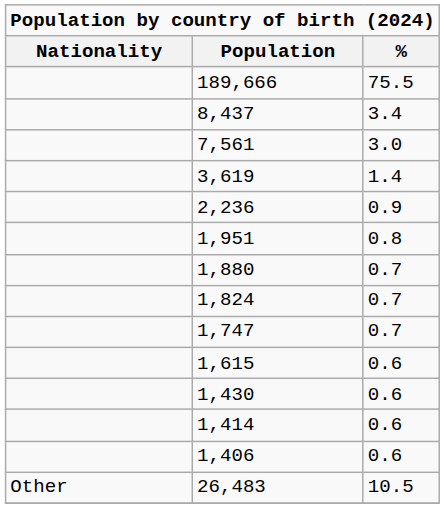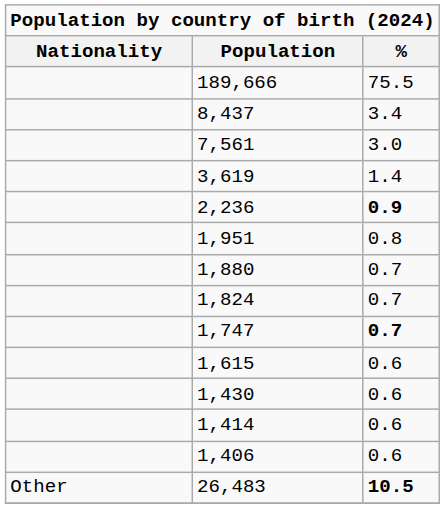(385, 207) normal -> (385, 207) bold
(385, 332) normal -> (385, 332) bold
(391, 488) normal -> (391, 488) bold
